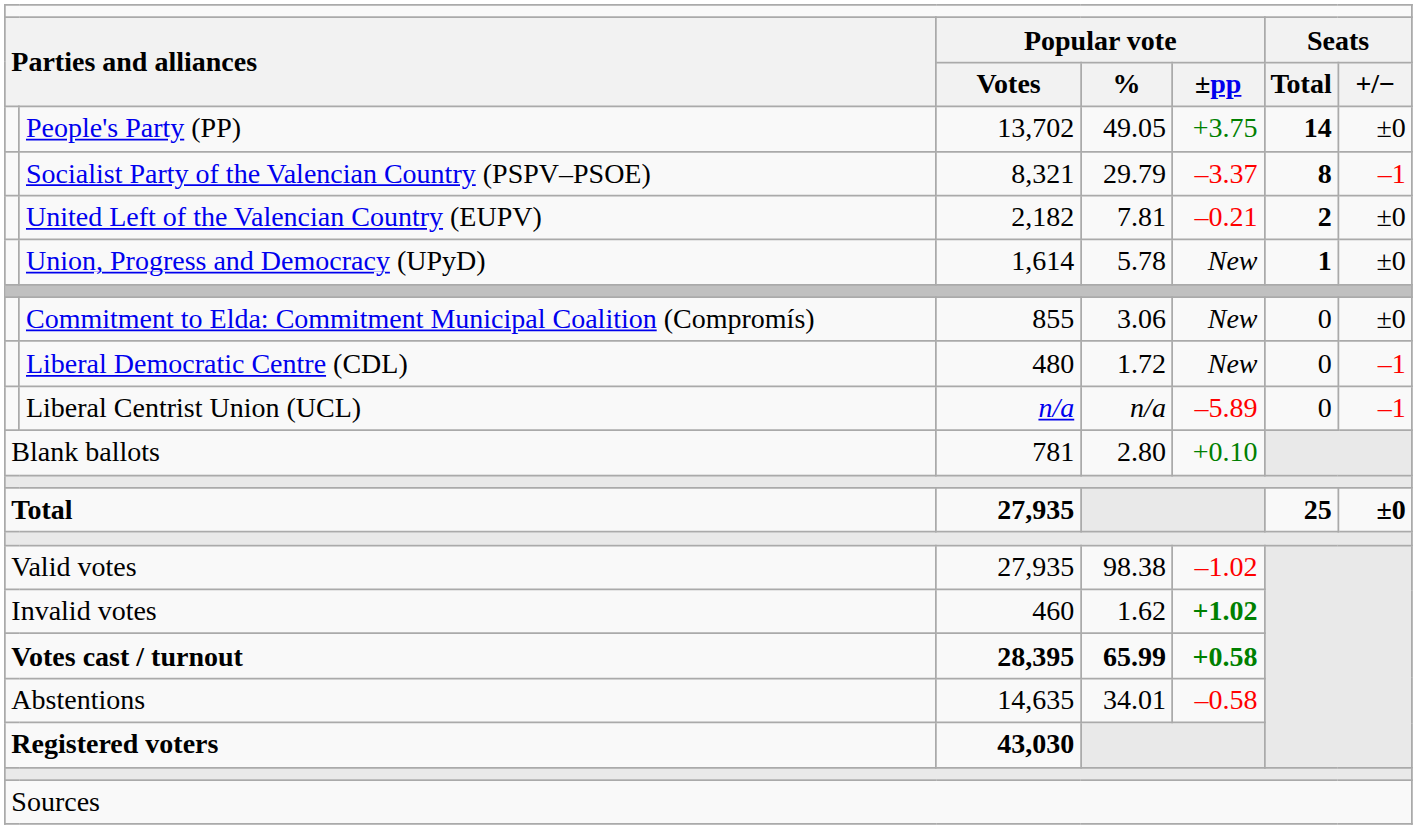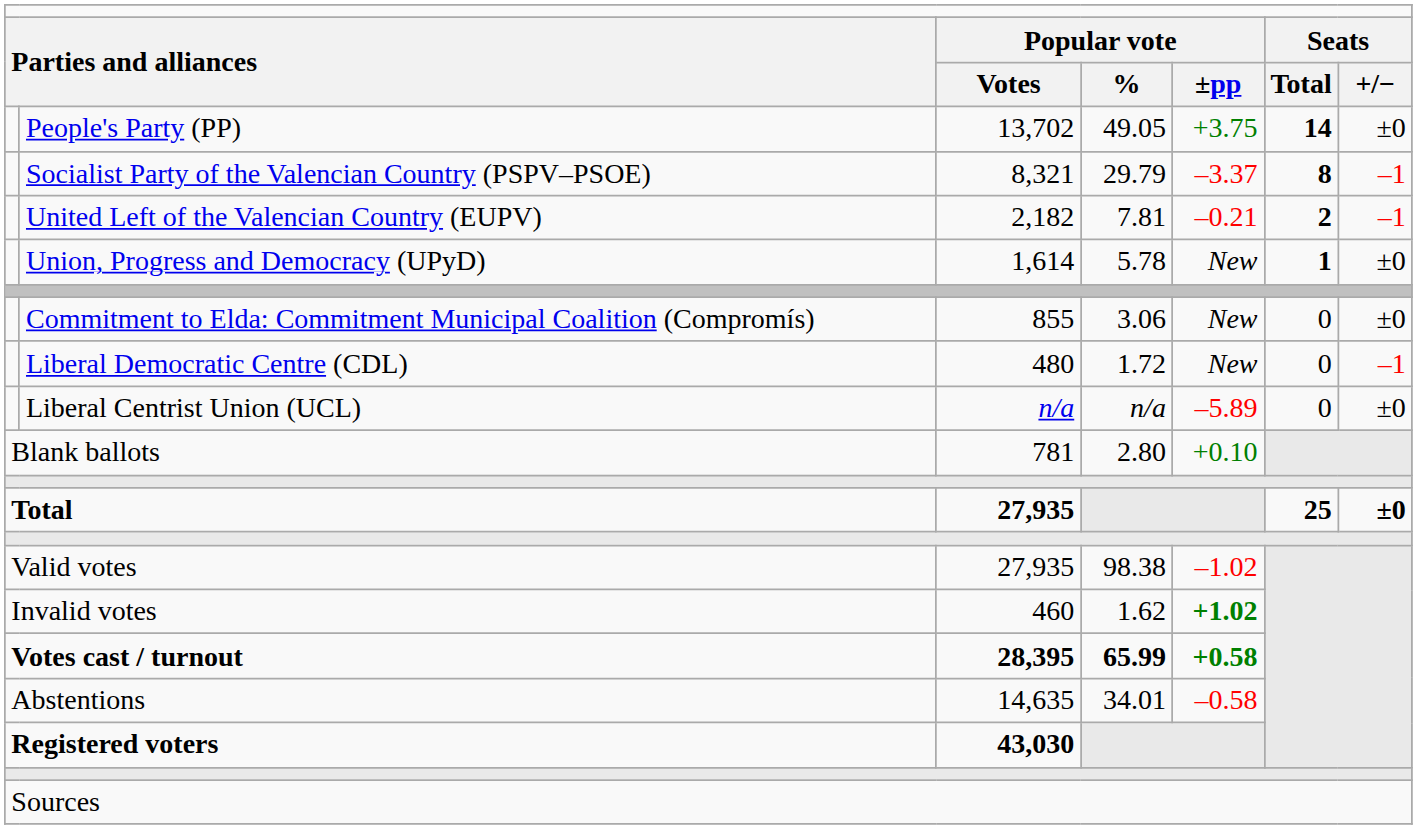(1391, 217) ±0 -> (1392, 217) –1
(1392, 407) –1 -> (1391, 407) ±0
